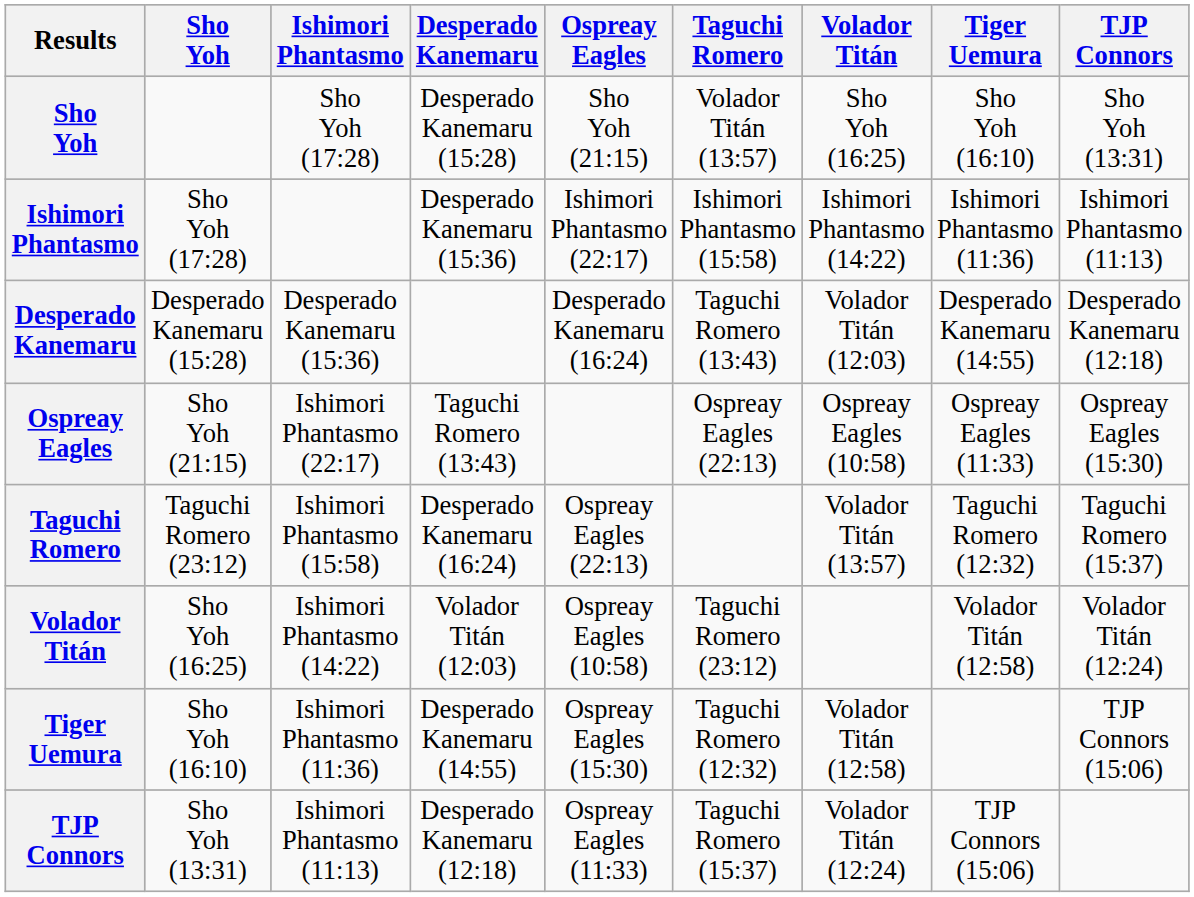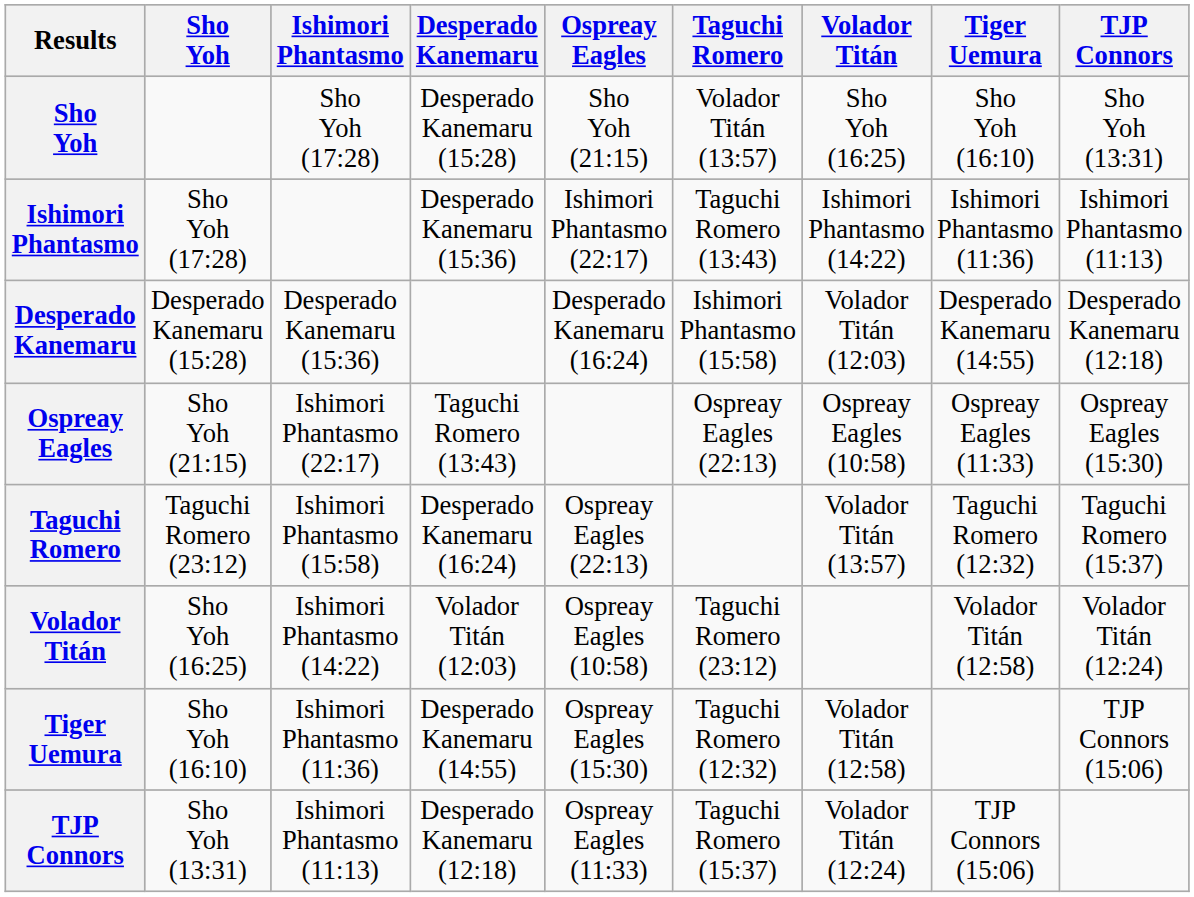(738, 229) Ishimori Phantasmo (15:58) -> (738, 229) Taguchi Romero (13:43)
(738, 331) Taguchi Romero (13:43) -> (738, 331) Ishimori Phantasmo (15:58)
